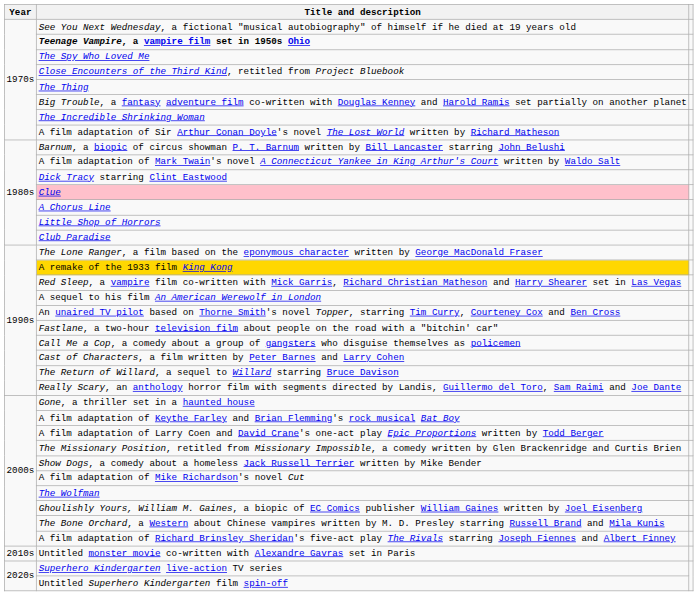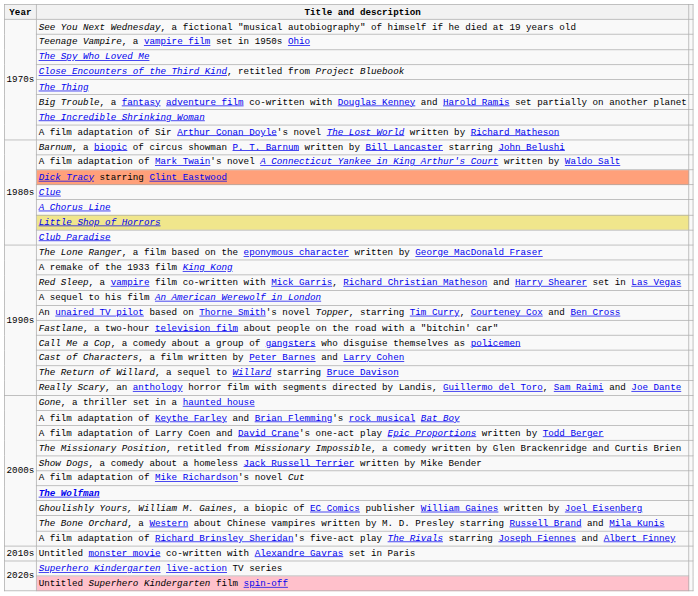(174, 42) bold -> (174, 42) normal
(133, 177) no background -> (133, 177) lightsalmon background
(50, 192) pink background -> (50, 192) no background
(100, 222) no background -> (100, 222) khaki background
(136, 268) gold background -> (136, 268) no background
(69, 493) normal -> (69, 493) bold
(163, 584) no background -> (163, 584) pink background
